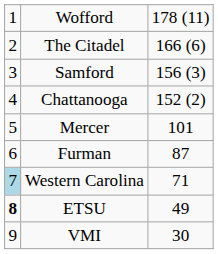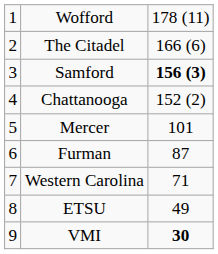(181, 72) normal -> (181, 72) bold
(13, 181) lightblue background -> (13, 181) no background
(13, 208) bold -> (13, 208) normal
(181, 235) normal -> (181, 235) bold
